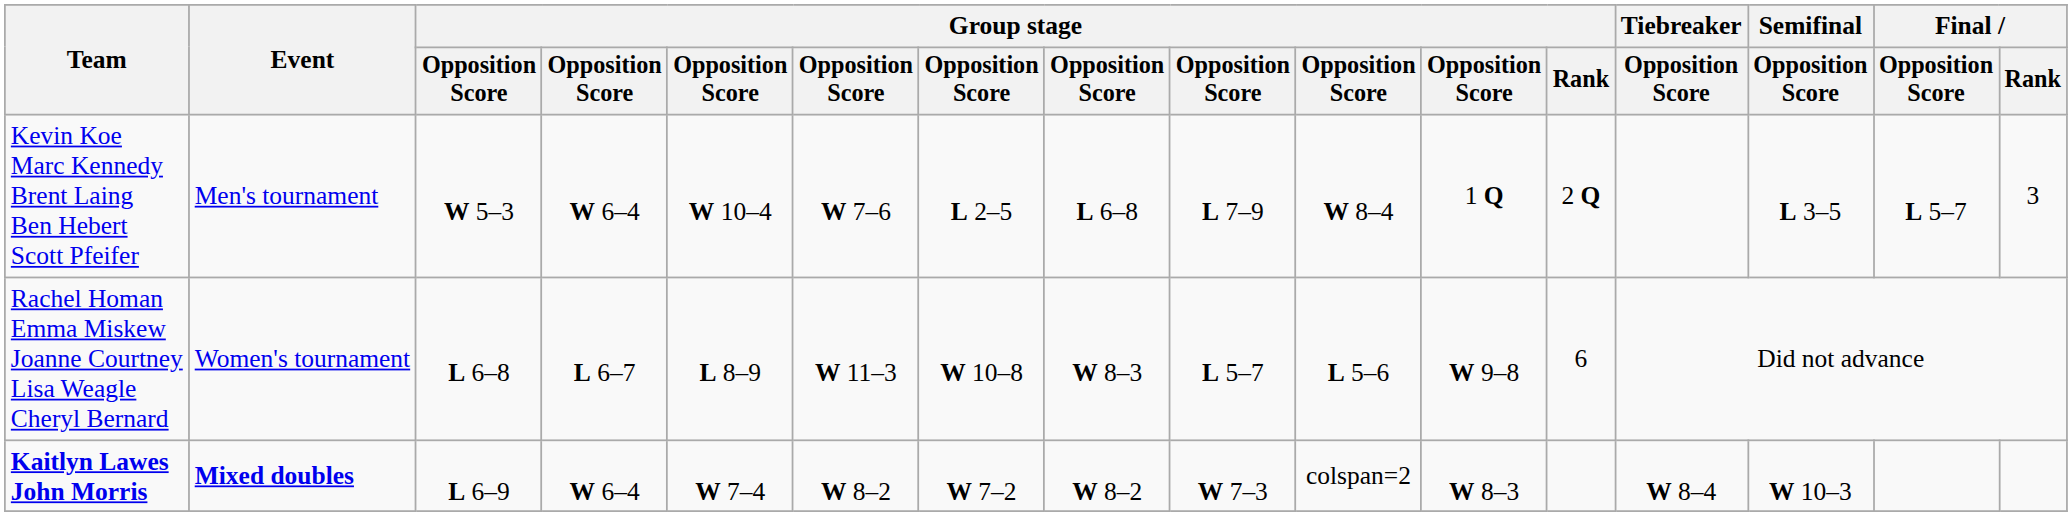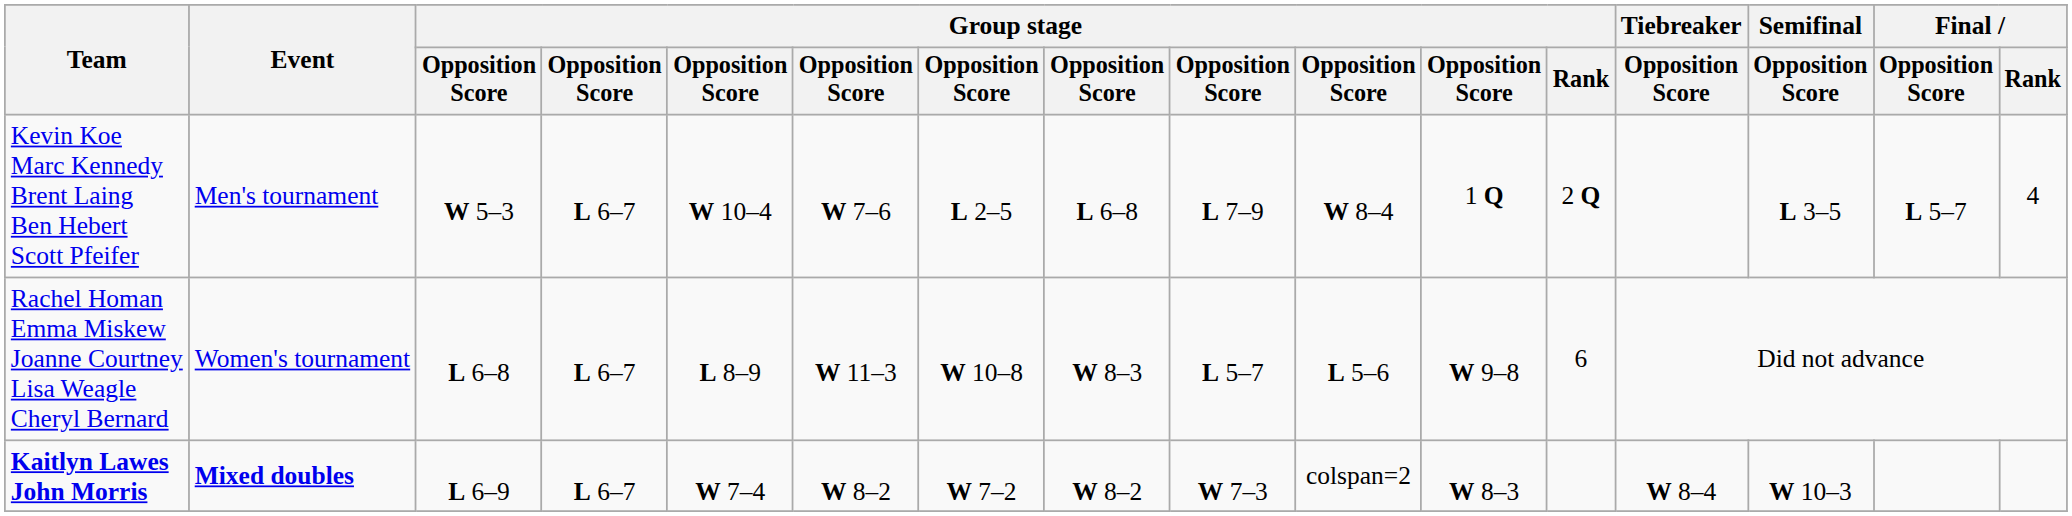(605, 211) W 6–4 -> (605, 211) L 6–7
(2033, 196) 3 -> (2033, 196) 4
(605, 490) W 6–4 -> (605, 490) L 6–7
